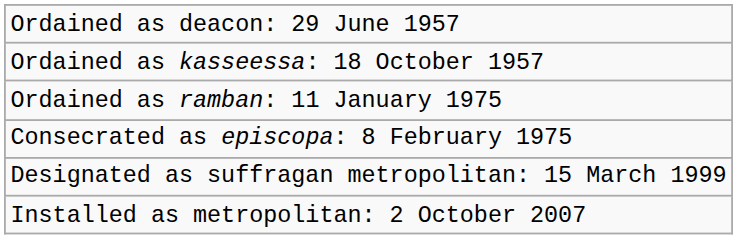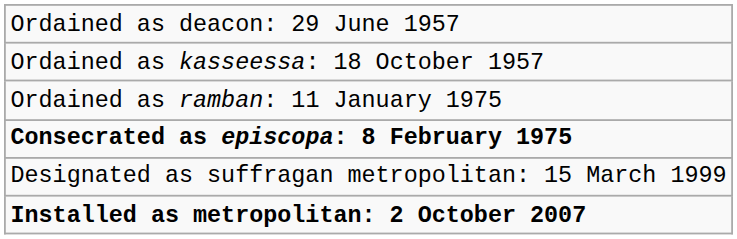(291, 138) normal -> (291, 138) bold
(298, 215) normal -> (298, 215) bold
